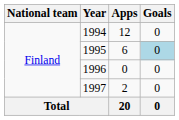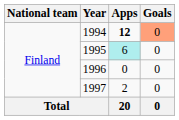(125, 32) normal -> (125, 32) bold
(157, 32) no background -> (157, 32) lightsalmon background
(125, 50) no background -> (125, 50) paleturquoise background
(157, 50) lightblue background -> (157, 50) no background
